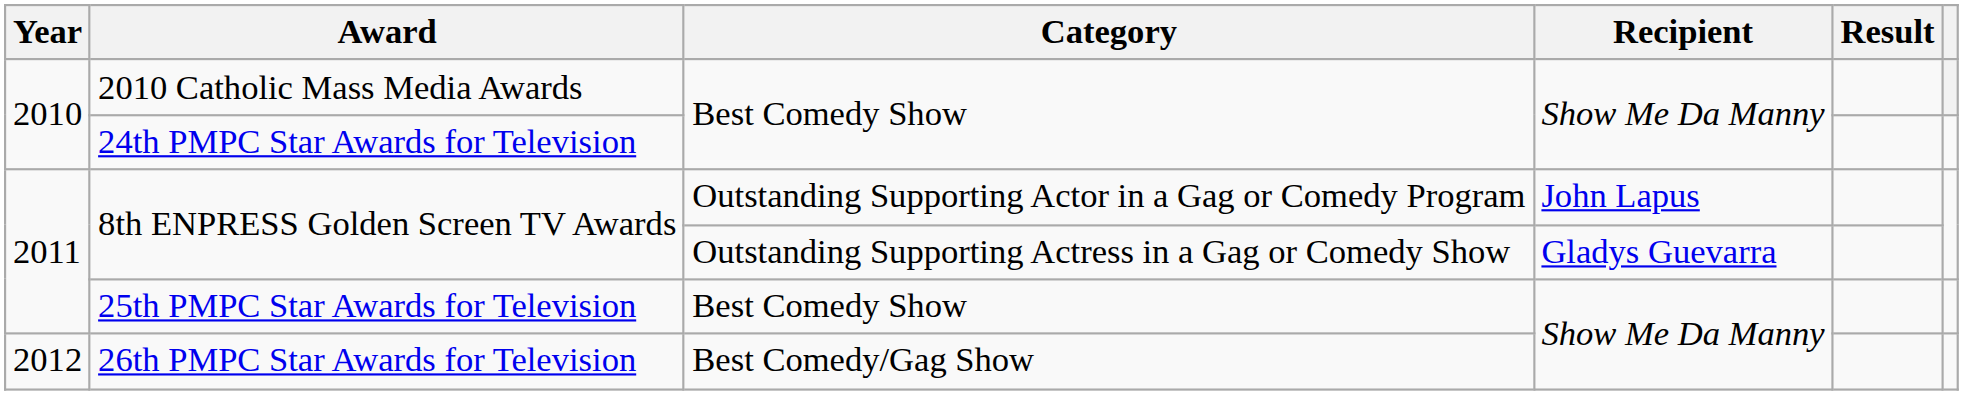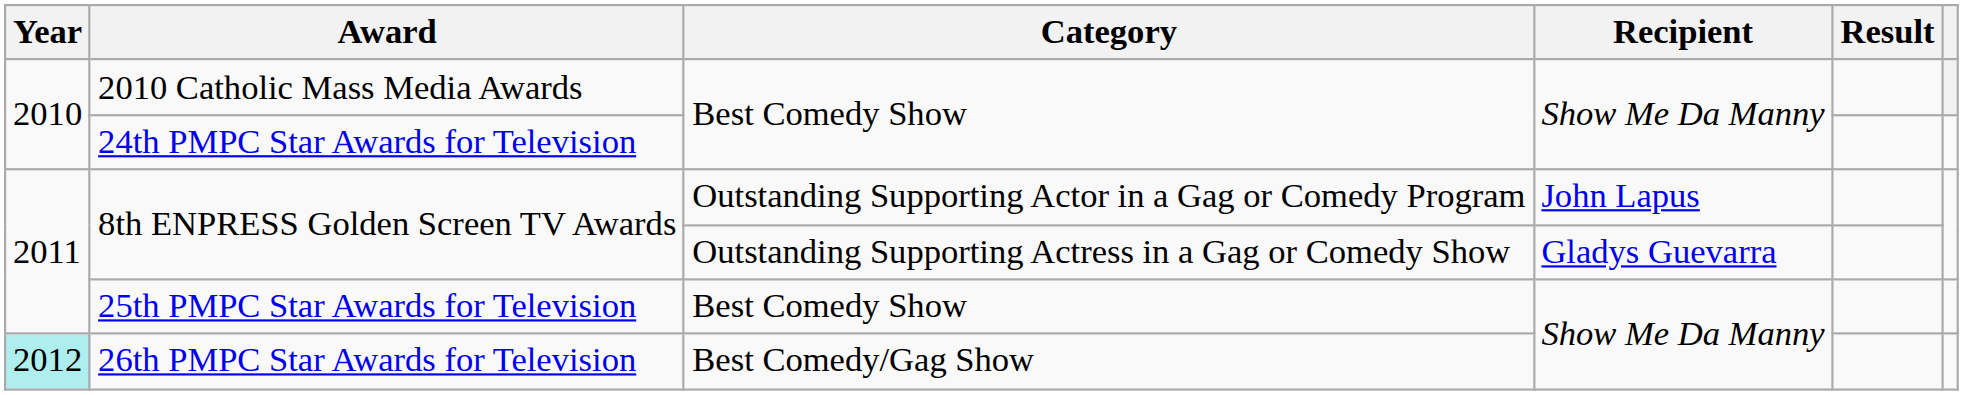(48, 360) no background -> (48, 360) paleturquoise background
